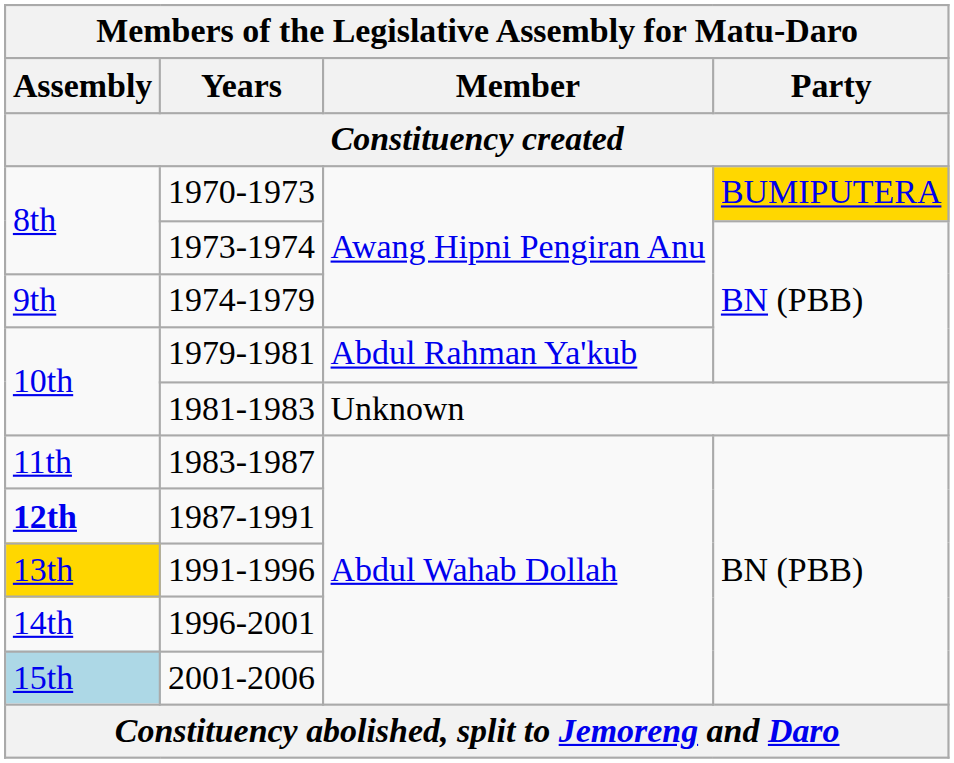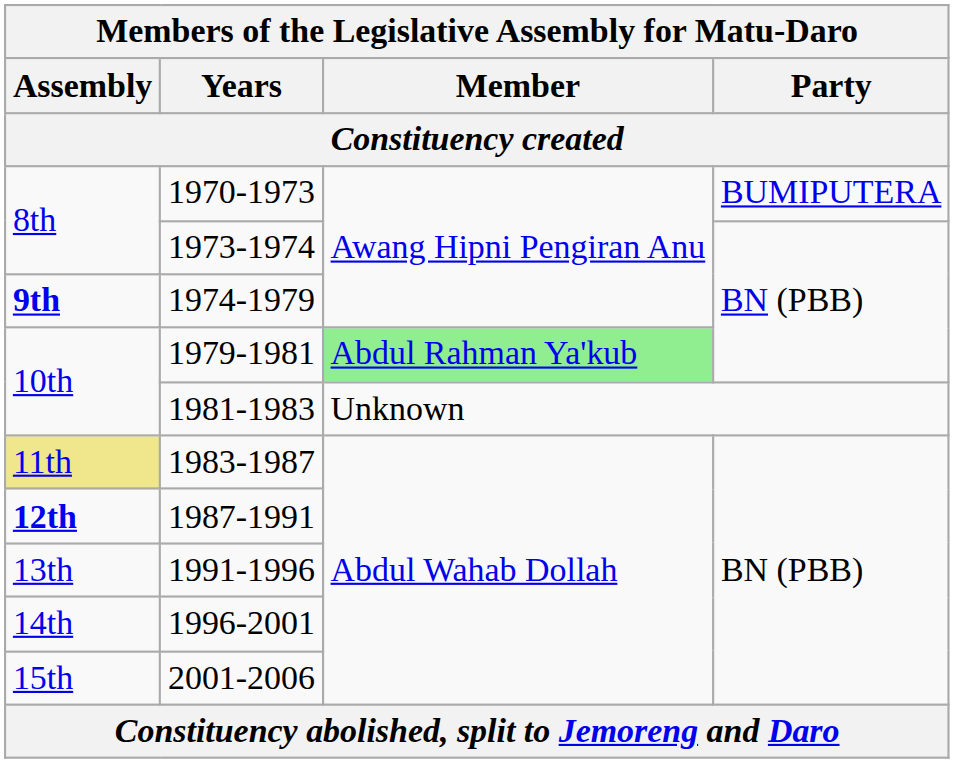(831, 192) gold background -> (831, 192) no background
(35, 300) normal -> (36, 300) bold
(484, 354) no background -> (484, 354) lightgreen background
(42, 461) no background -> (42, 461) khaki background
(43, 569) gold background -> (43, 569) no background
(43, 676) lightblue background -> (43, 676) no background
